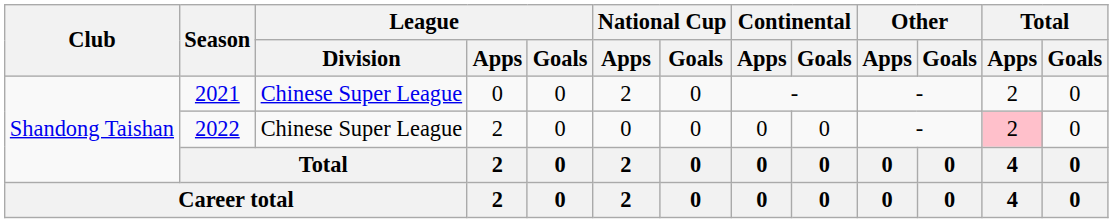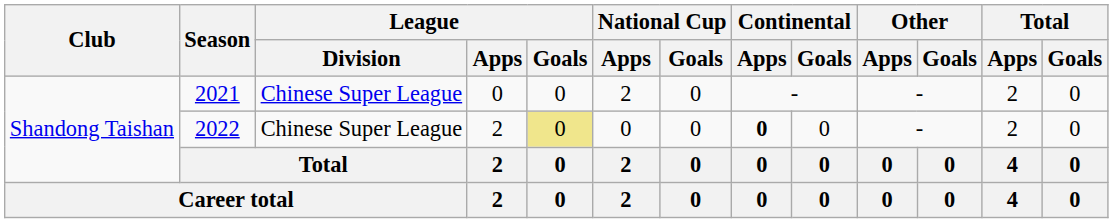(560, 128) no background -> (560, 128) khaki background
(762, 128) normal -> (762, 128) bold
(1012, 128) pink background -> (1012, 128) no background
